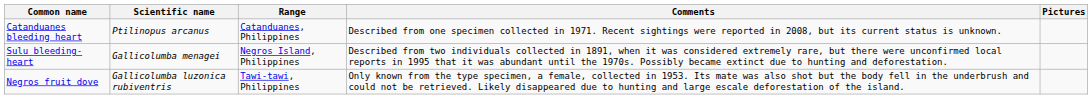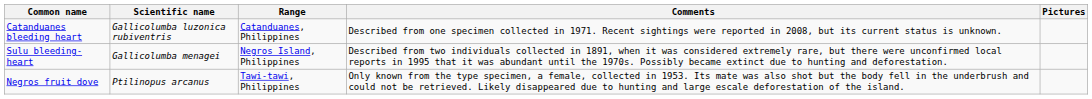(161, 31) Ptilinopus arcanus -> (169, 31) Gallicolumba luzonica rubiventris
(169, 81) Gallicolumba luzonica rubiventris -> (161, 81) Ptilinopus arcanus
